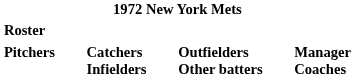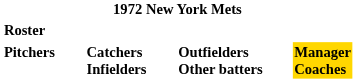(323, 60) no background -> (323, 60) gold background
